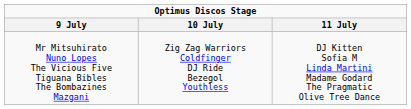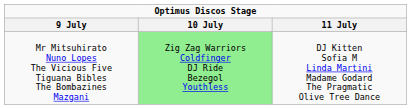(205, 68) no background -> (205, 68) lightgreen background
